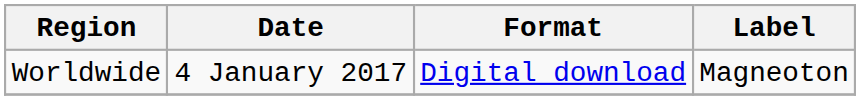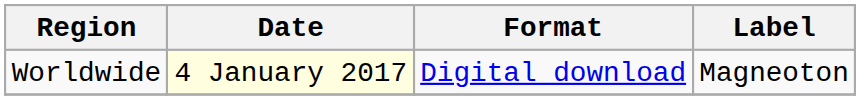(291, 73) no background -> (291, 73) lightyellow background
